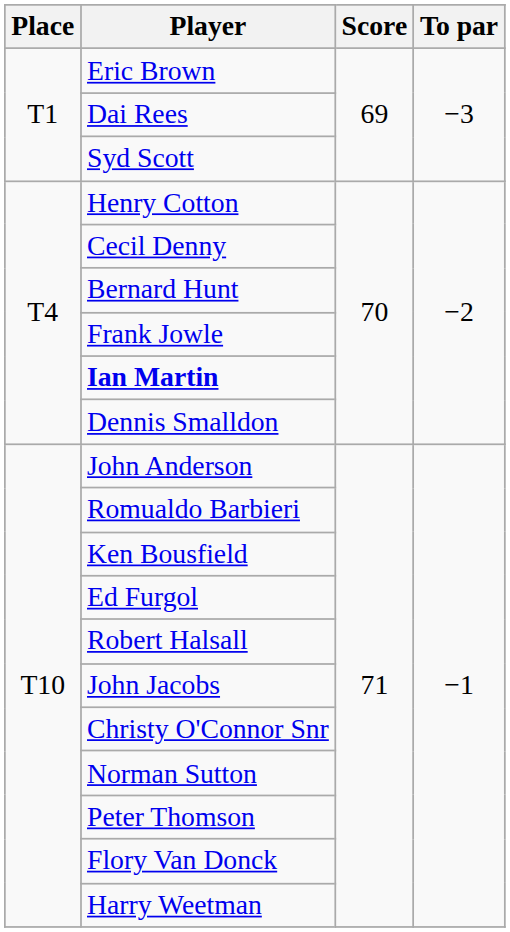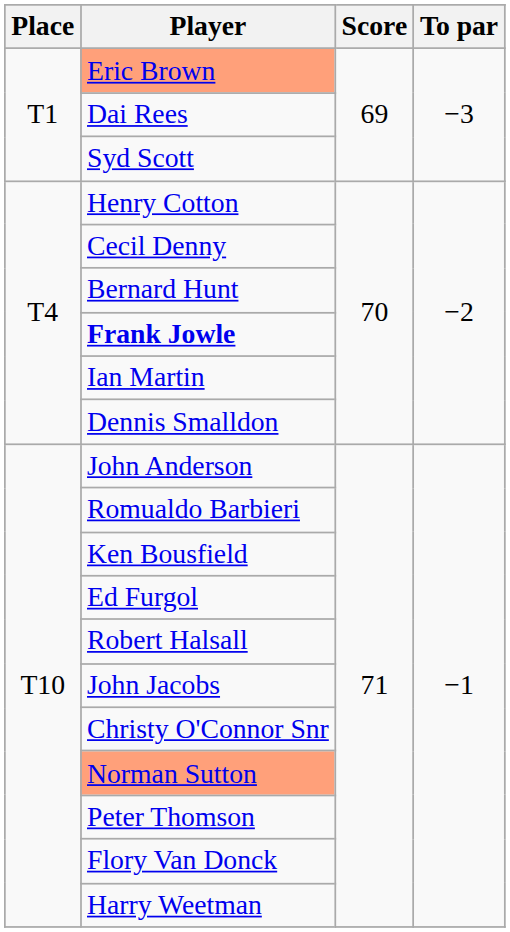(151, 70) no background -> (151, 70) lightsalmon background
(155, 333) normal -> (161, 333) bold
(153, 377) bold -> (146, 377) normal
(172, 772) no background -> (172, 772) lightsalmon background
